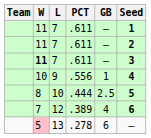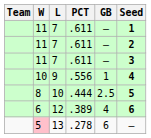(41, 61) bold -> (41, 61) normal
(38, 109) 7 -> (38, 109) 6
